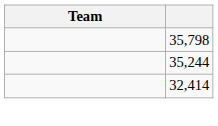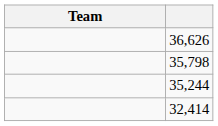+ row: (189, 39)
